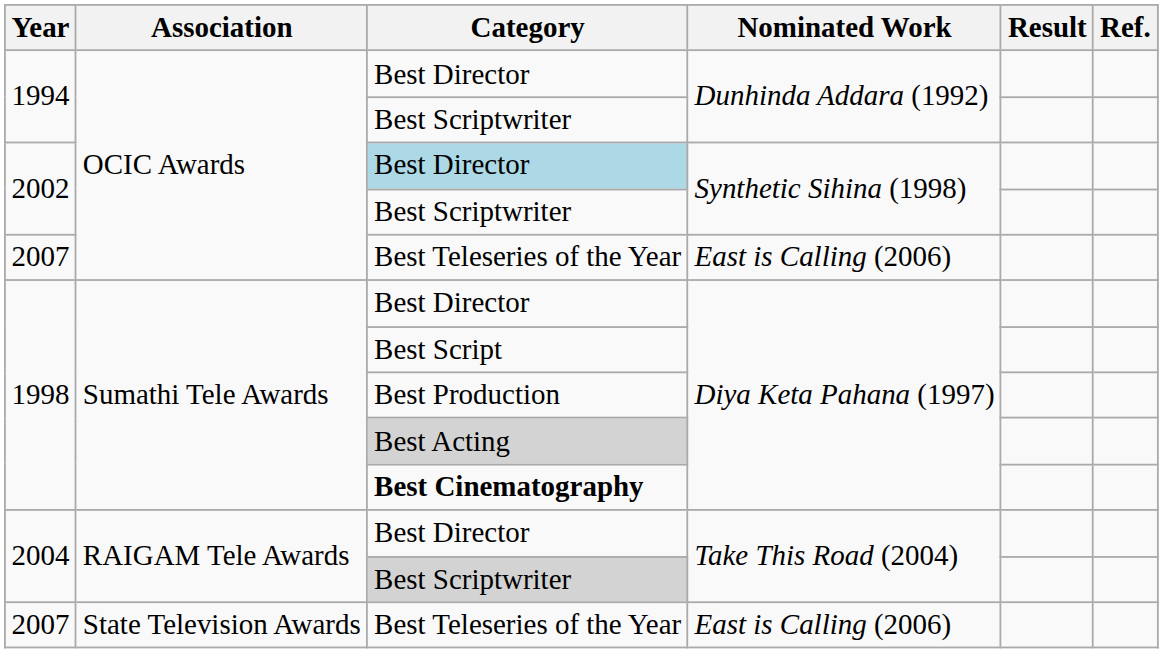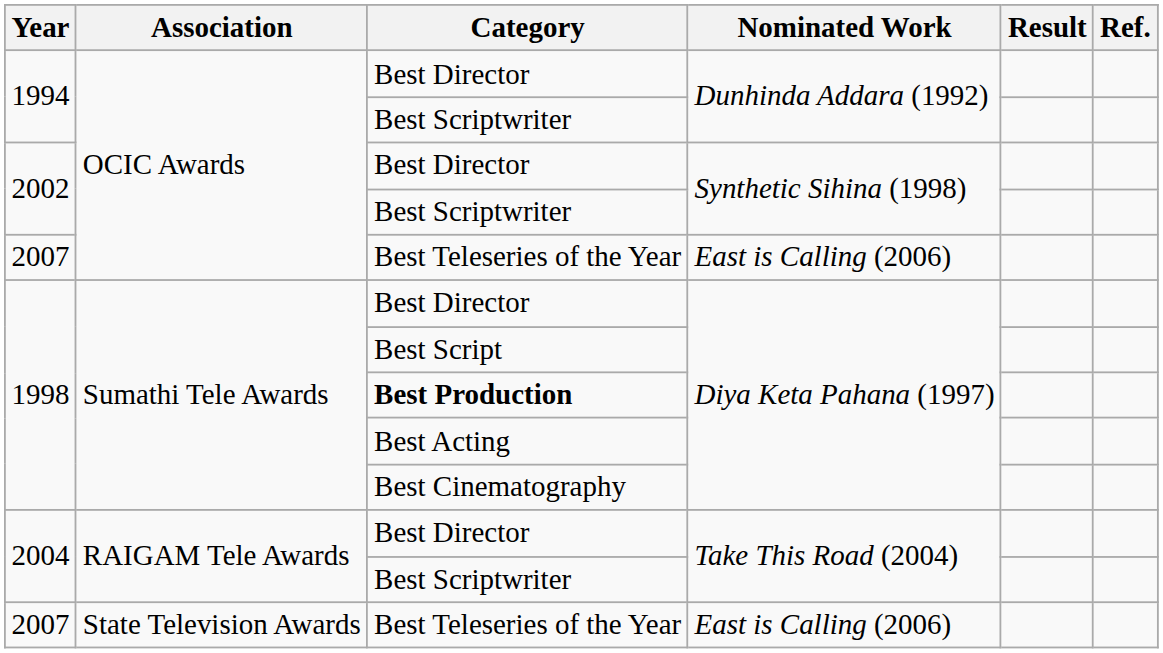(452, 165) lightblue background -> (452, 165) no background
(467, 394) normal -> (473, 394) bold
(442, 440) lightgrey background -> (442, 440) no background
(509, 486) bold -> (500, 486) normal
(473, 578) lightgrey background -> (473, 578) no background
